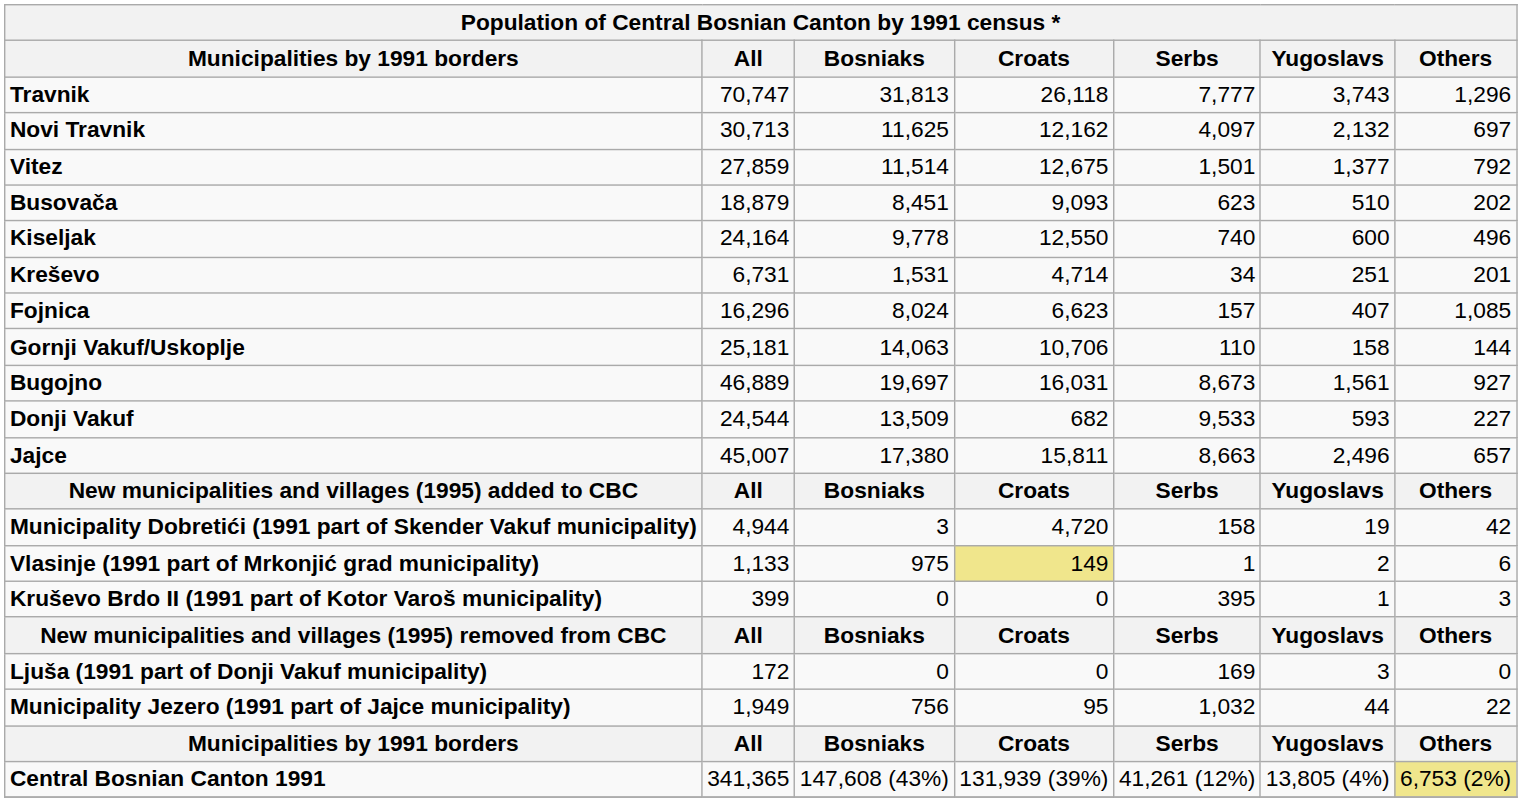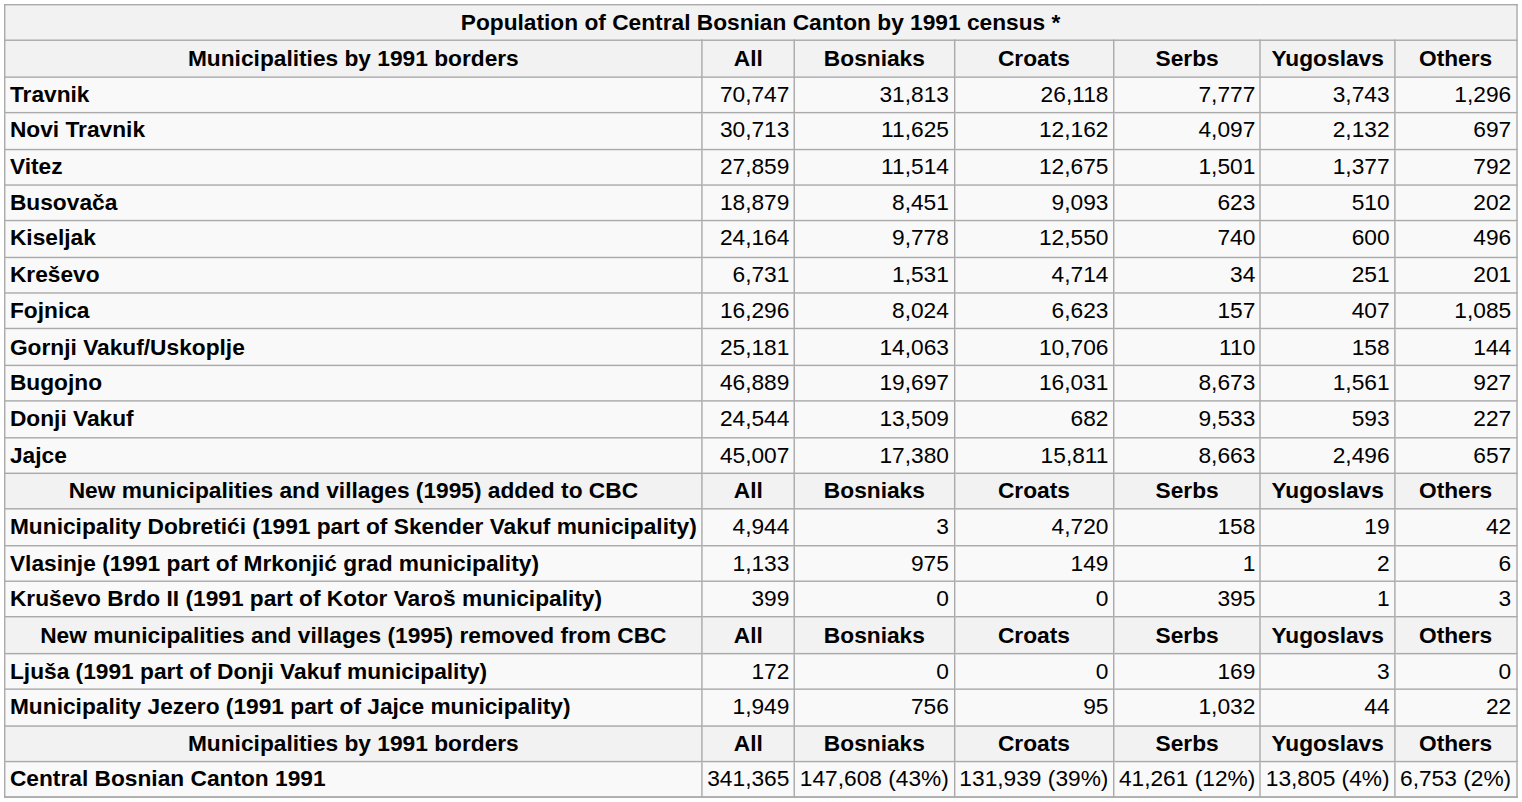(1089, 563) khaki background -> (1089, 563) no background
(1456, 779) khaki background -> (1456, 779) no background
